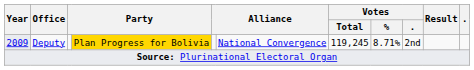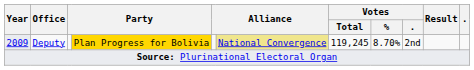(272, 42) no background -> (272, 42) khaki background
(387, 42) 8.71% -> (387, 42) 8.70%
